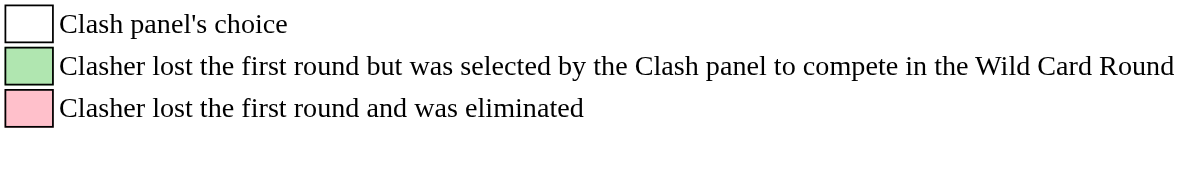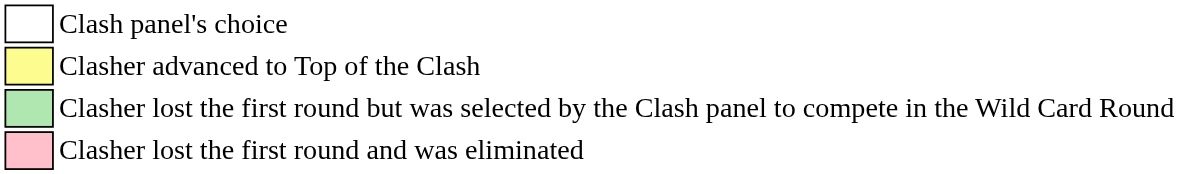+ row: (270, 65)
